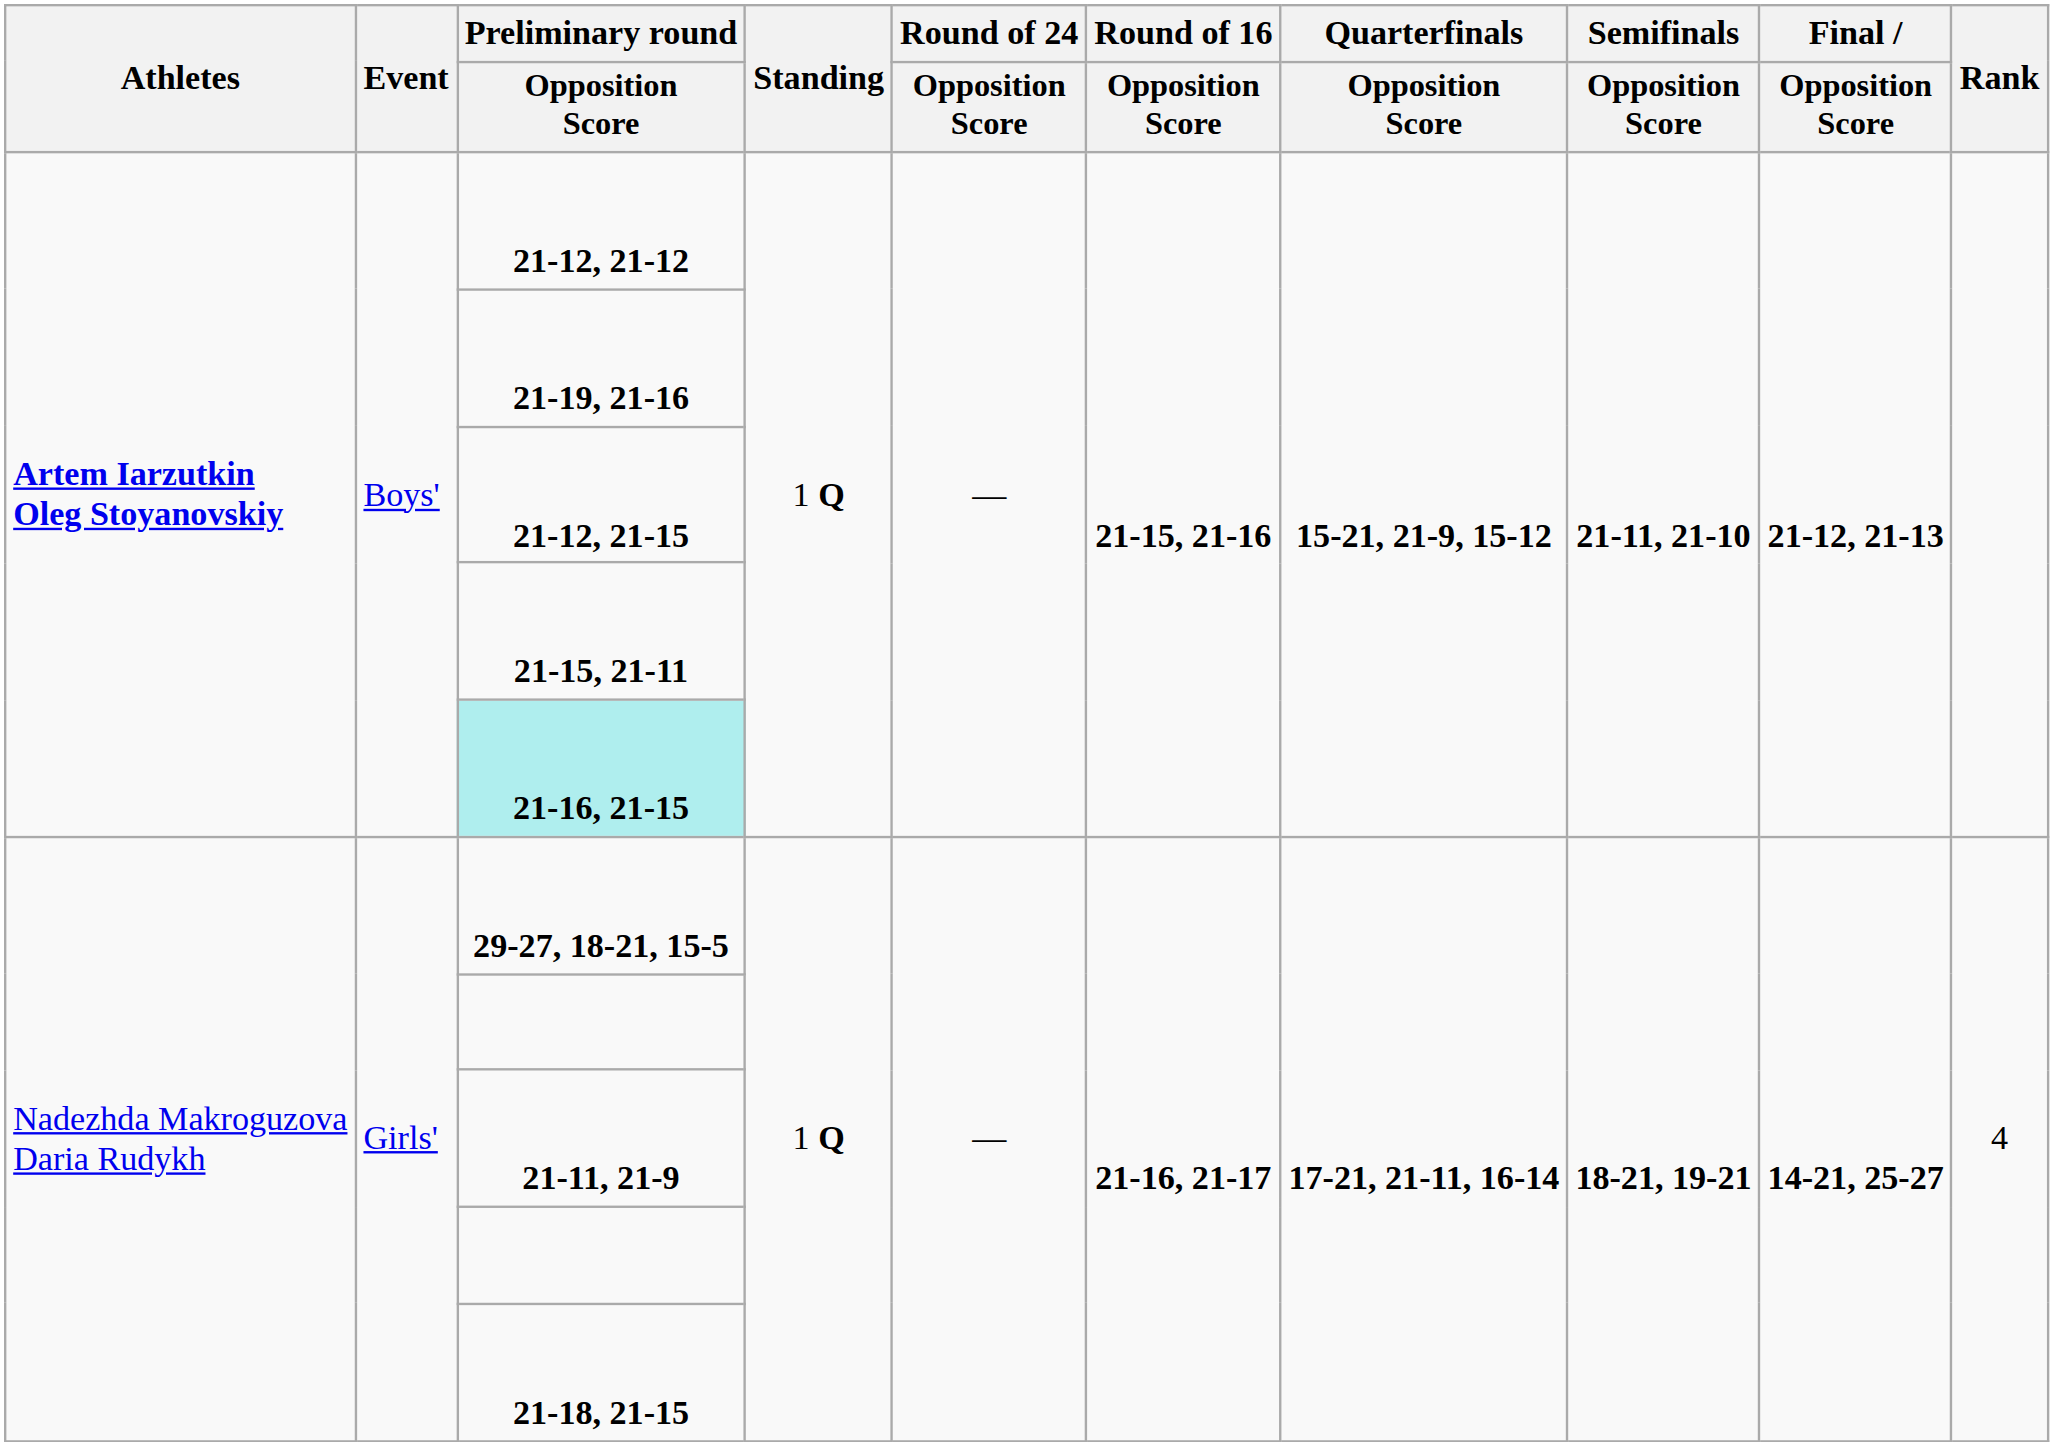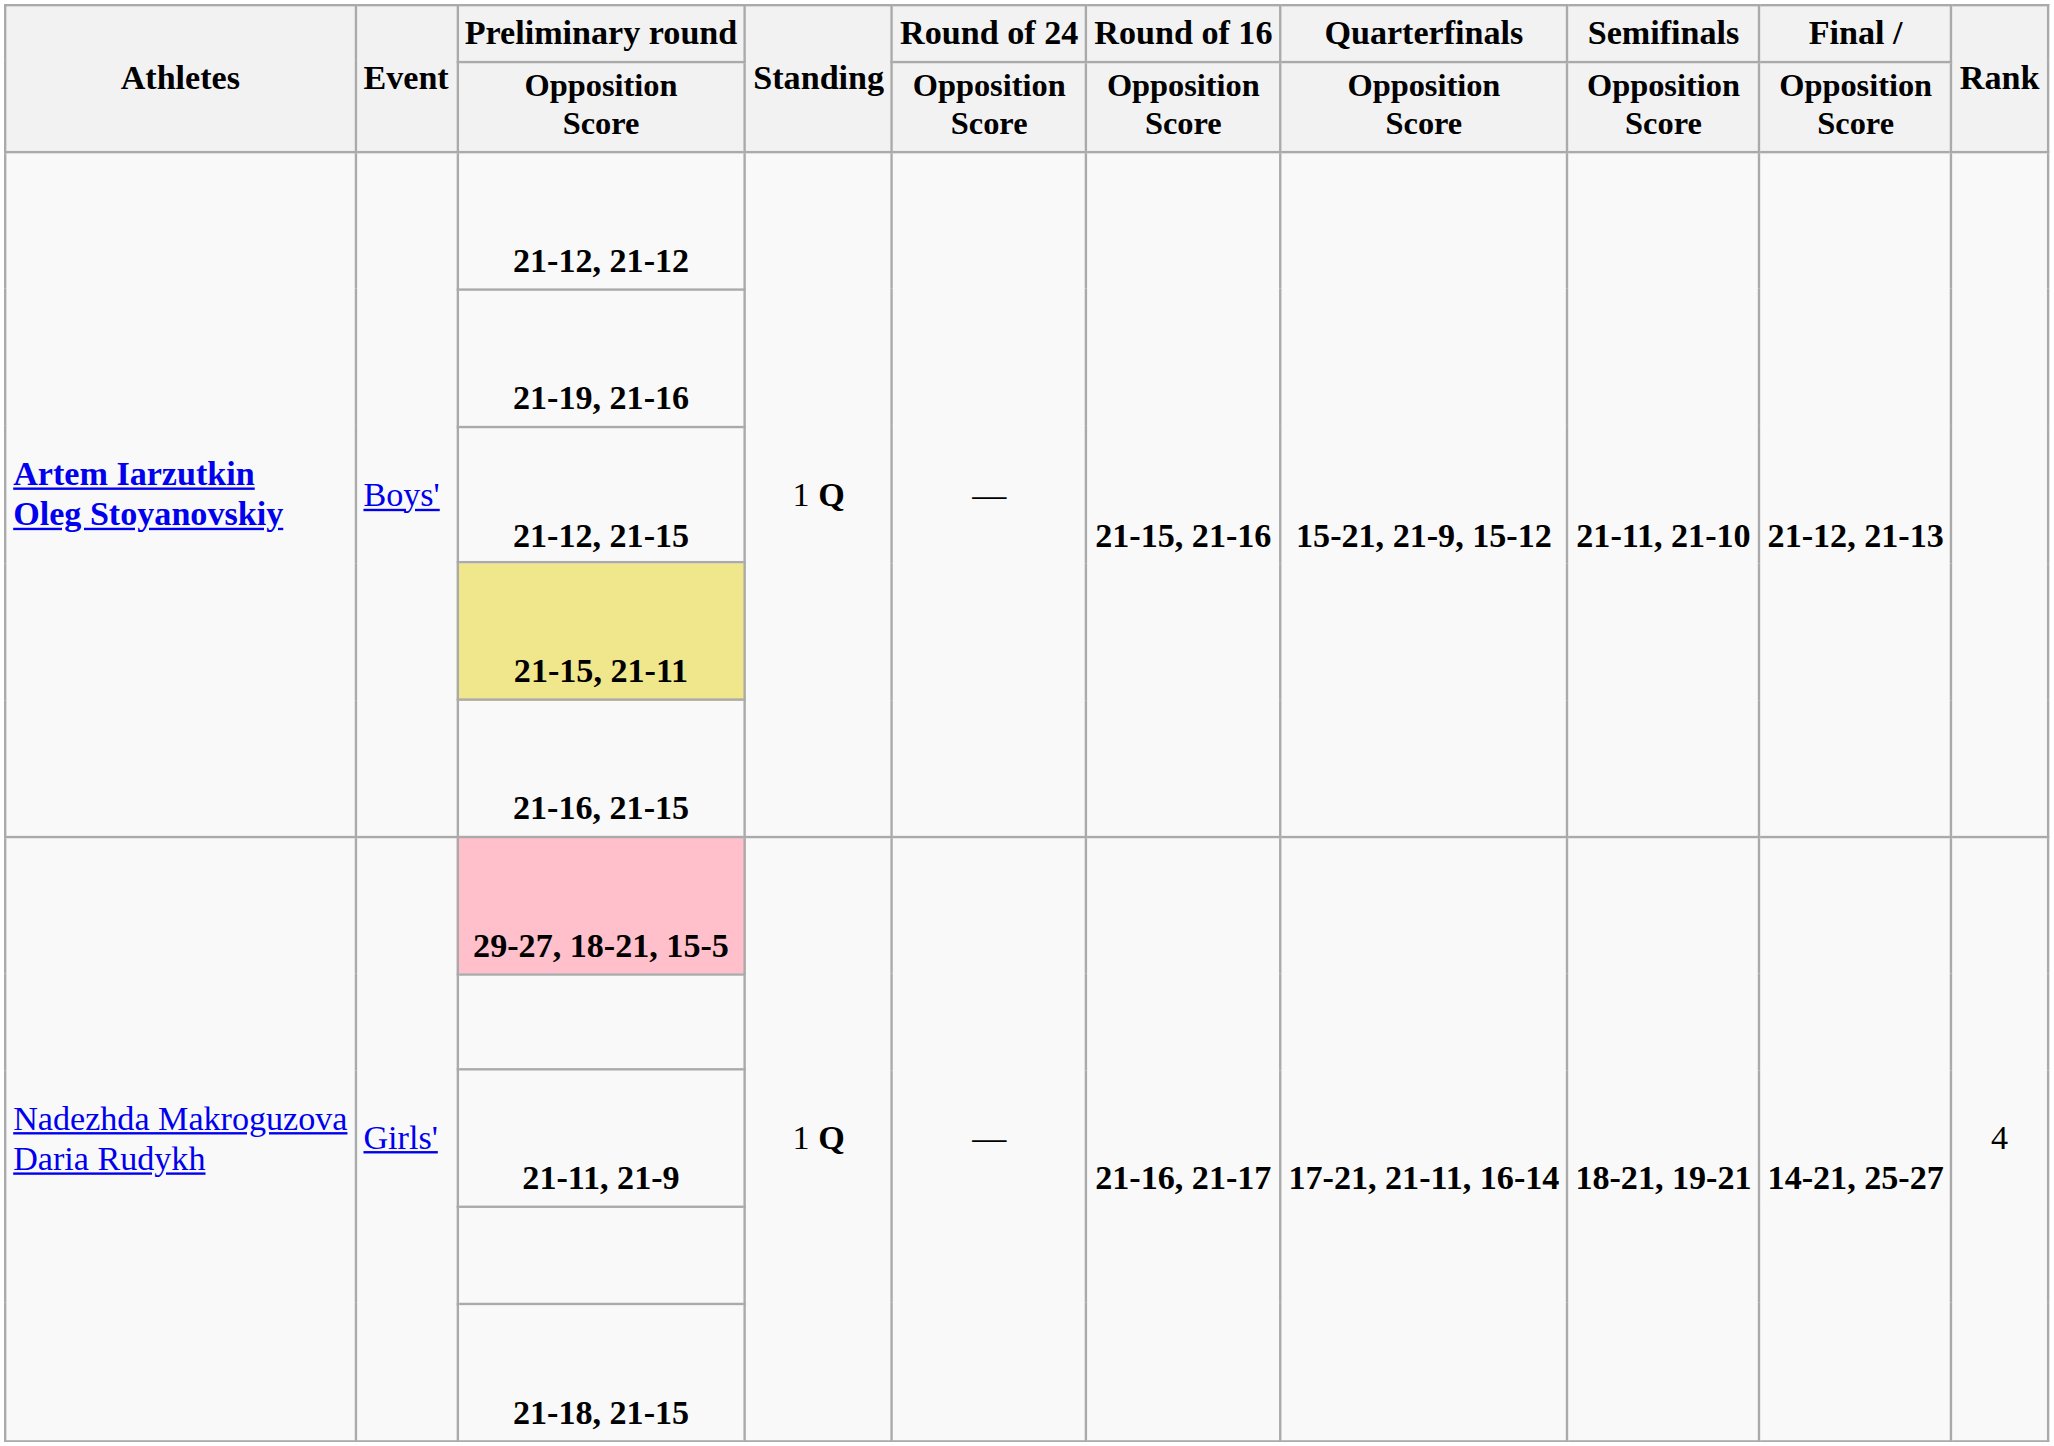(601, 671) no background -> (601, 671) khaki background
(601, 808) paleturquoise background -> (601, 808) no background
(601, 945) no background -> (601, 945) pink background
